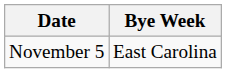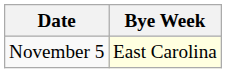(165, 52) no background -> (165, 52) lightyellow background
